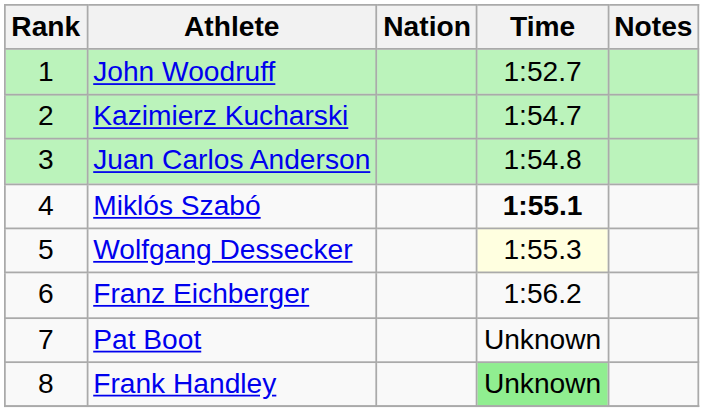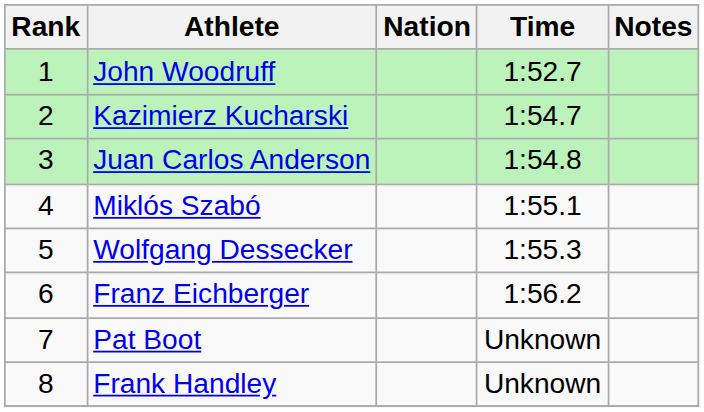(543, 205) bold -> (543, 205) normal
(543, 250) lightyellow background -> (543, 250) no background
(543, 384) lightgreen background -> (543, 384) no background
